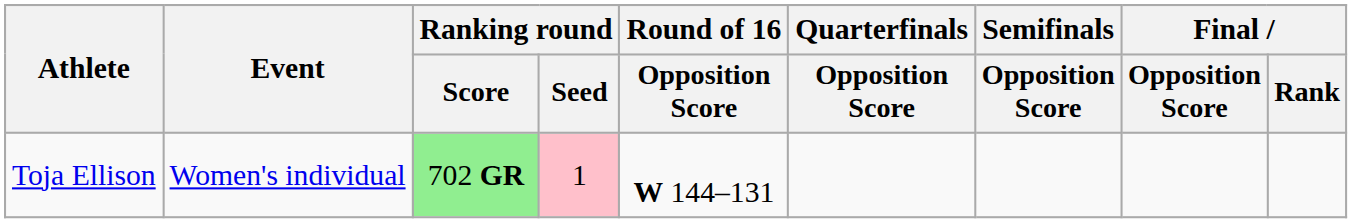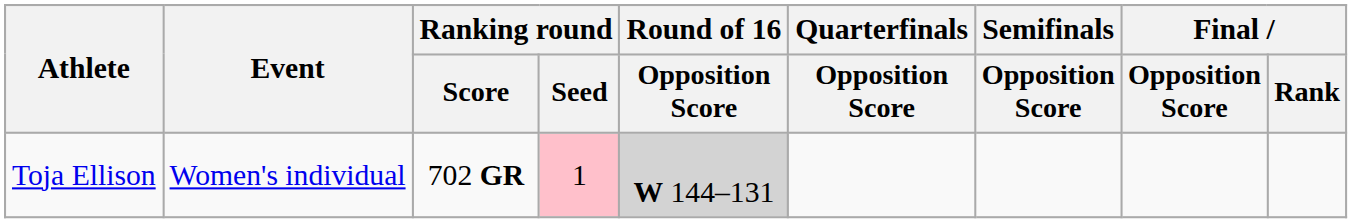(476, 175) lightgreen background -> (476, 175) no background
(704, 192) no background -> (704, 192) lightgrey background
